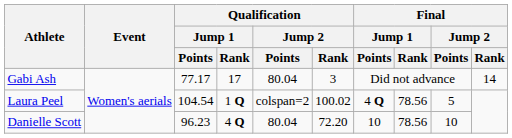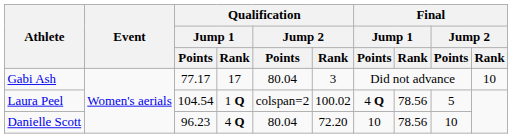(490, 79) 14 -> (490, 79) 10
